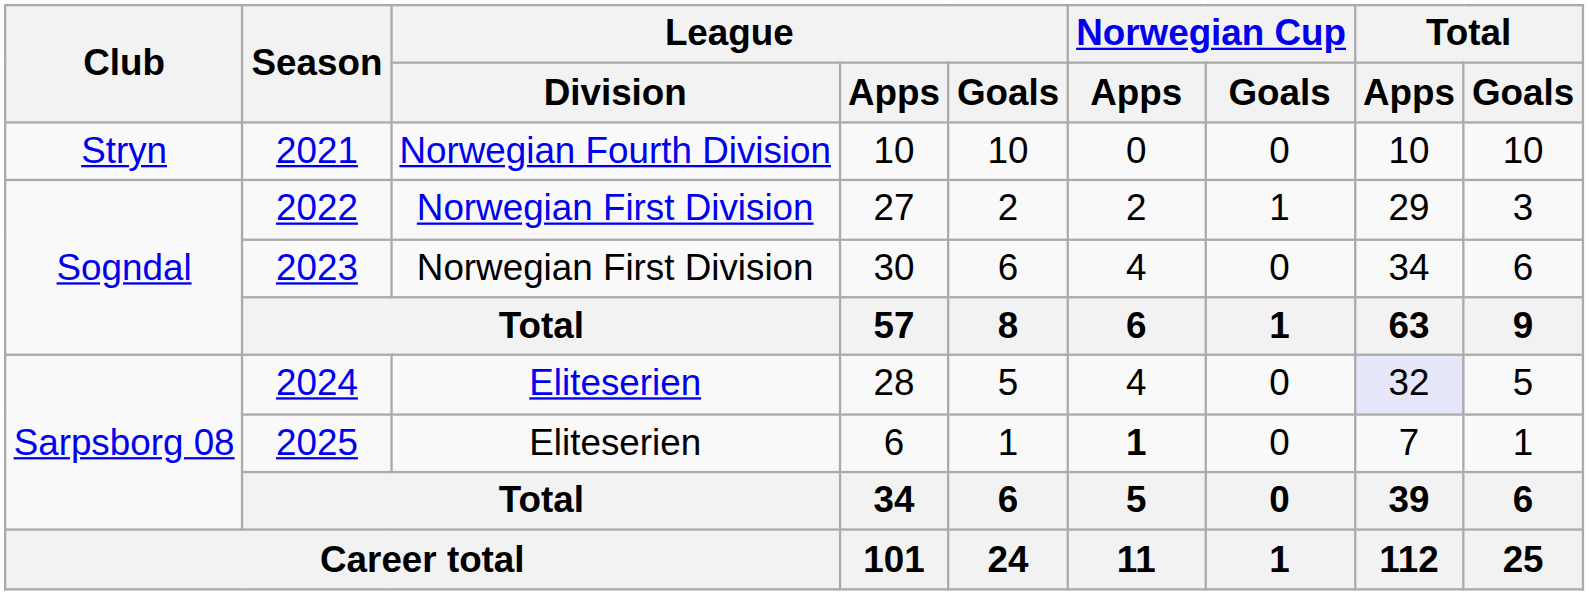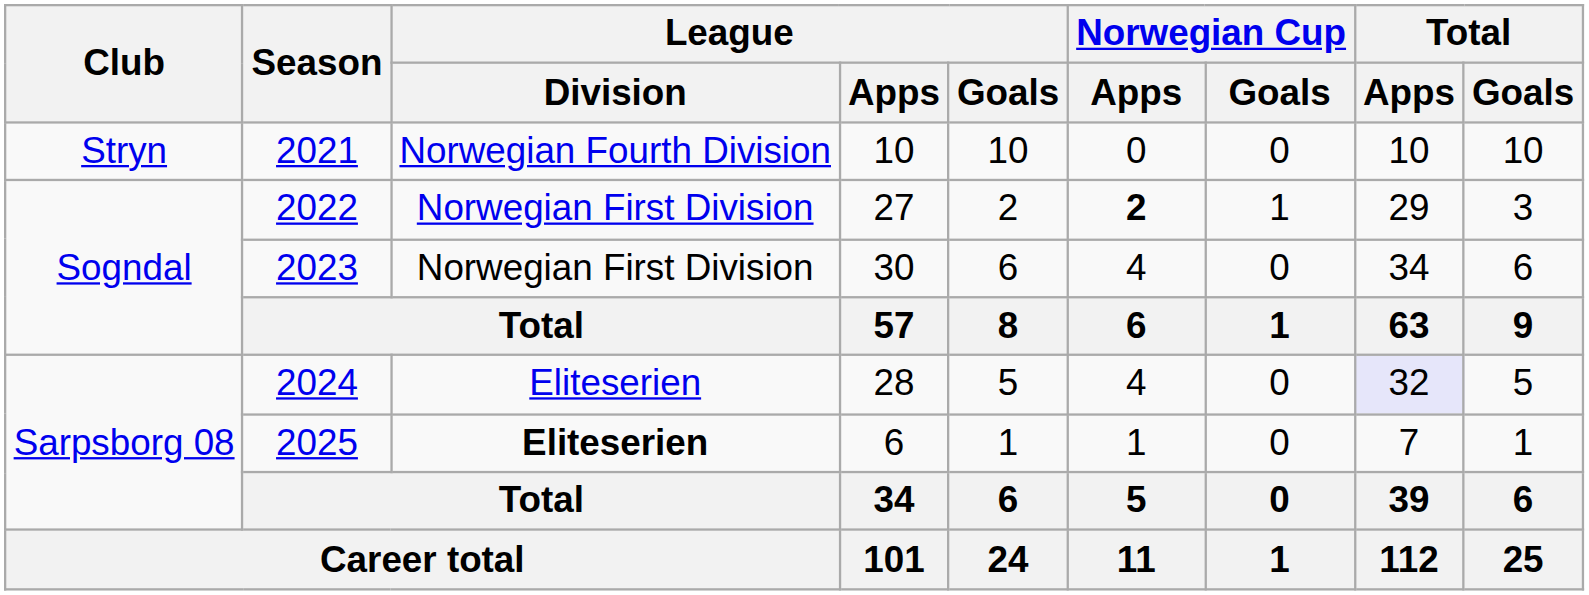(1136, 208) normal -> (1136, 208) bold
(615, 442) normal -> (615, 442) bold
(1136, 442) bold -> (1136, 442) normal
